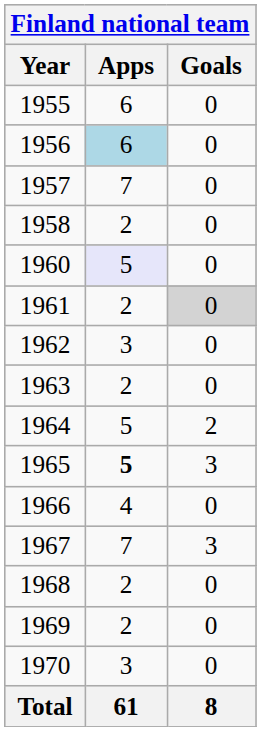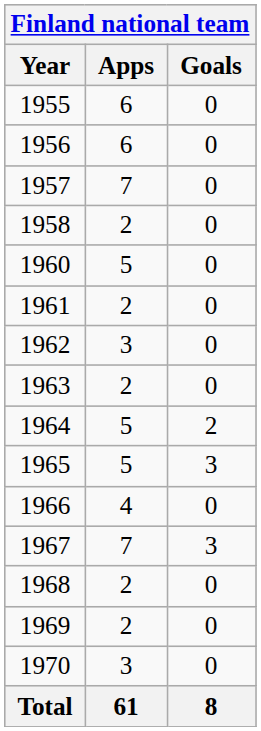(126, 144) lightblue background -> (126, 144) no background
(126, 265) lavender background -> (126, 265) no background
(211, 305) lightgrey background -> (211, 305) no background
(126, 465) bold -> (126, 465) normal
